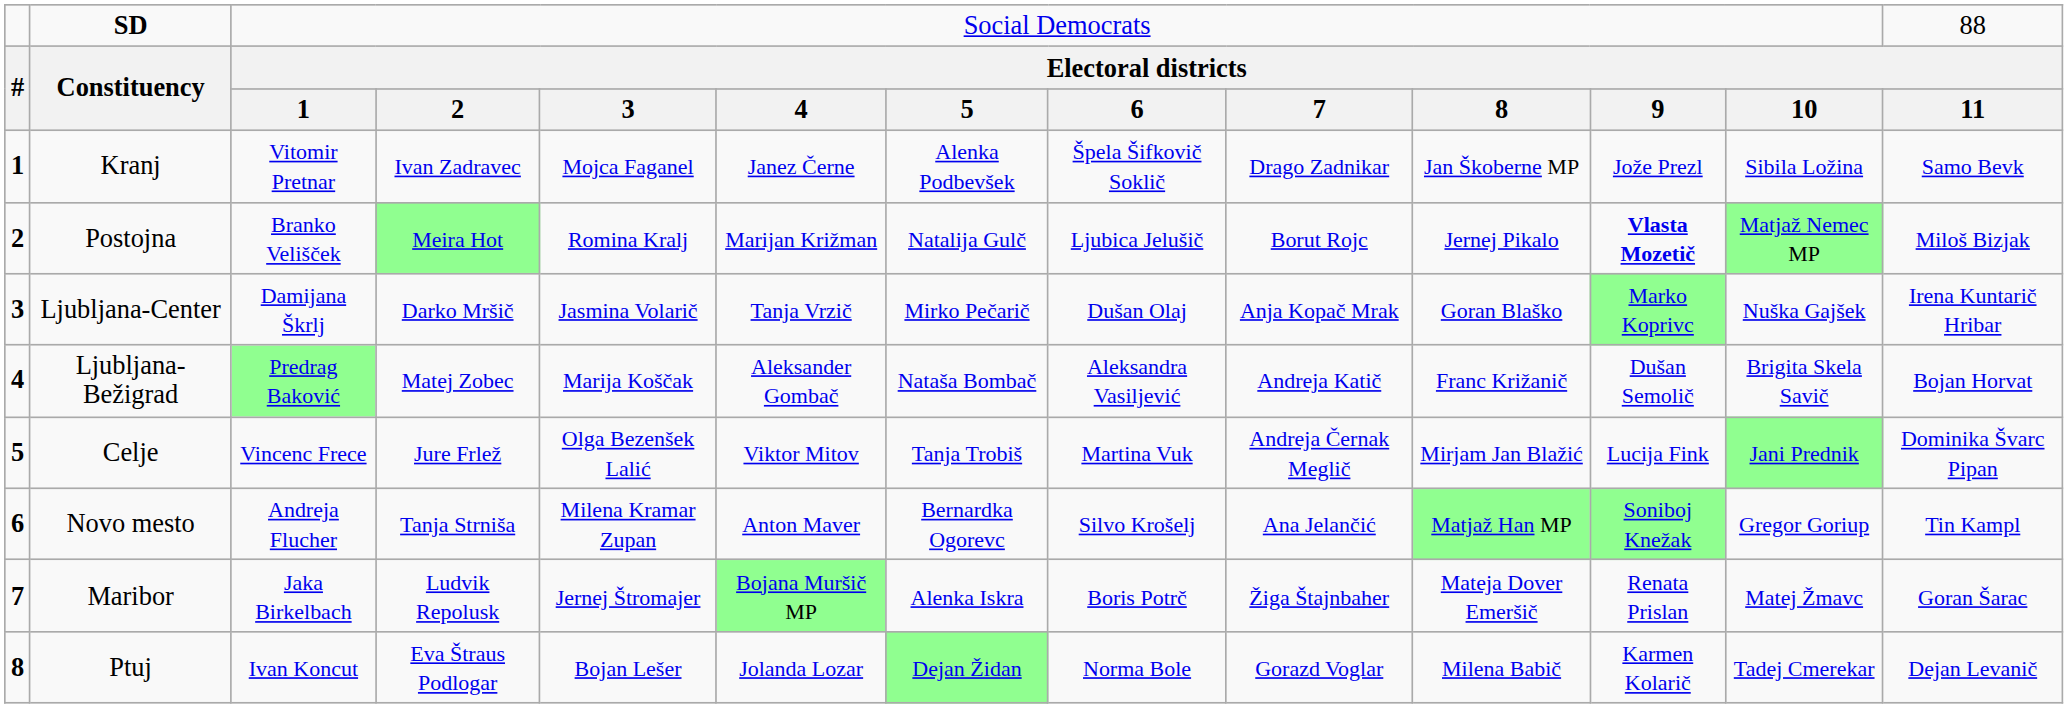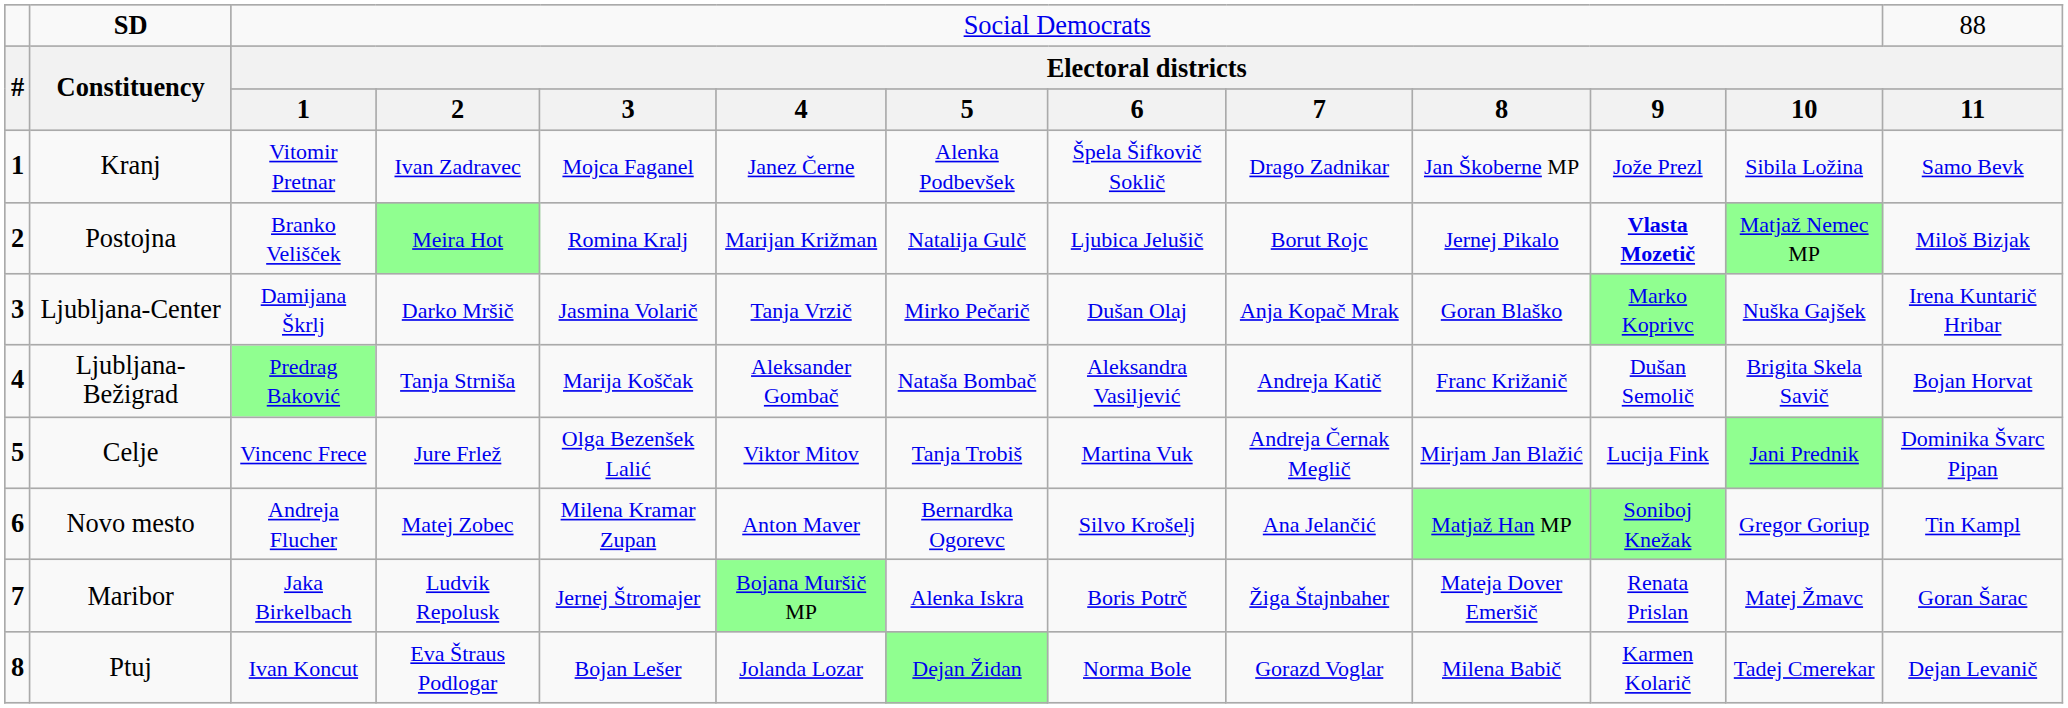(458, 380) Matej Zobec -> (458, 380) Tanja Strniša
(458, 523) Tanja Strniša -> (458, 523) Matej Zobec
